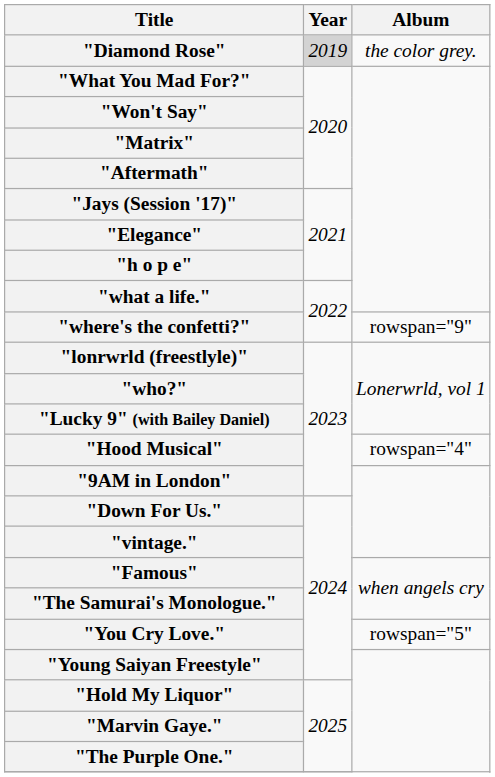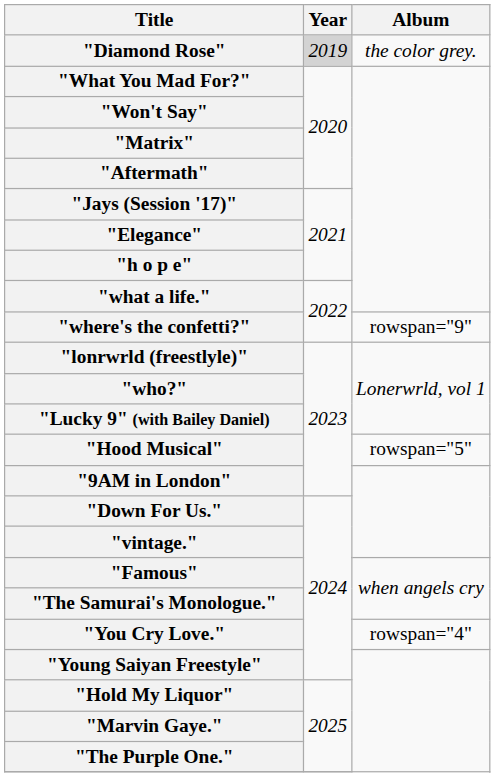(421, 449) rowspan="4" -> (421, 449) rowspan="5"
(421, 633) rowspan="5" -> (421, 633) rowspan="4"
